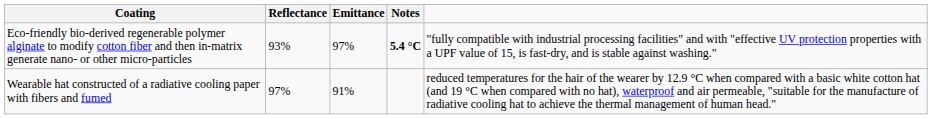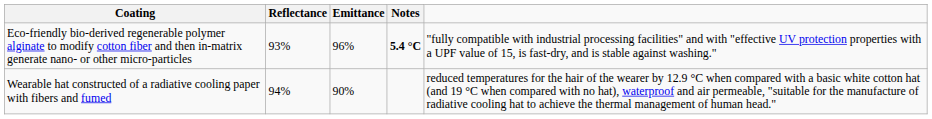(343, 45) 97% -> (343, 45) 96%
(279, 91) 97% -> (279, 91) 94%
(343, 91) 91% -> (343, 91) 90%
